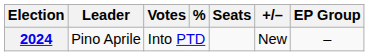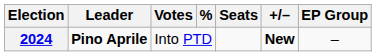(106, 39) normal -> (109, 39) bold
(273, 39) normal -> (280, 39) bold
